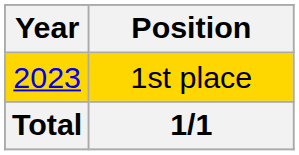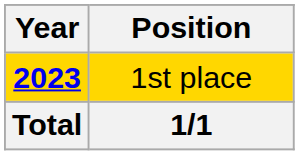(47, 76) normal -> (47, 76) bold
